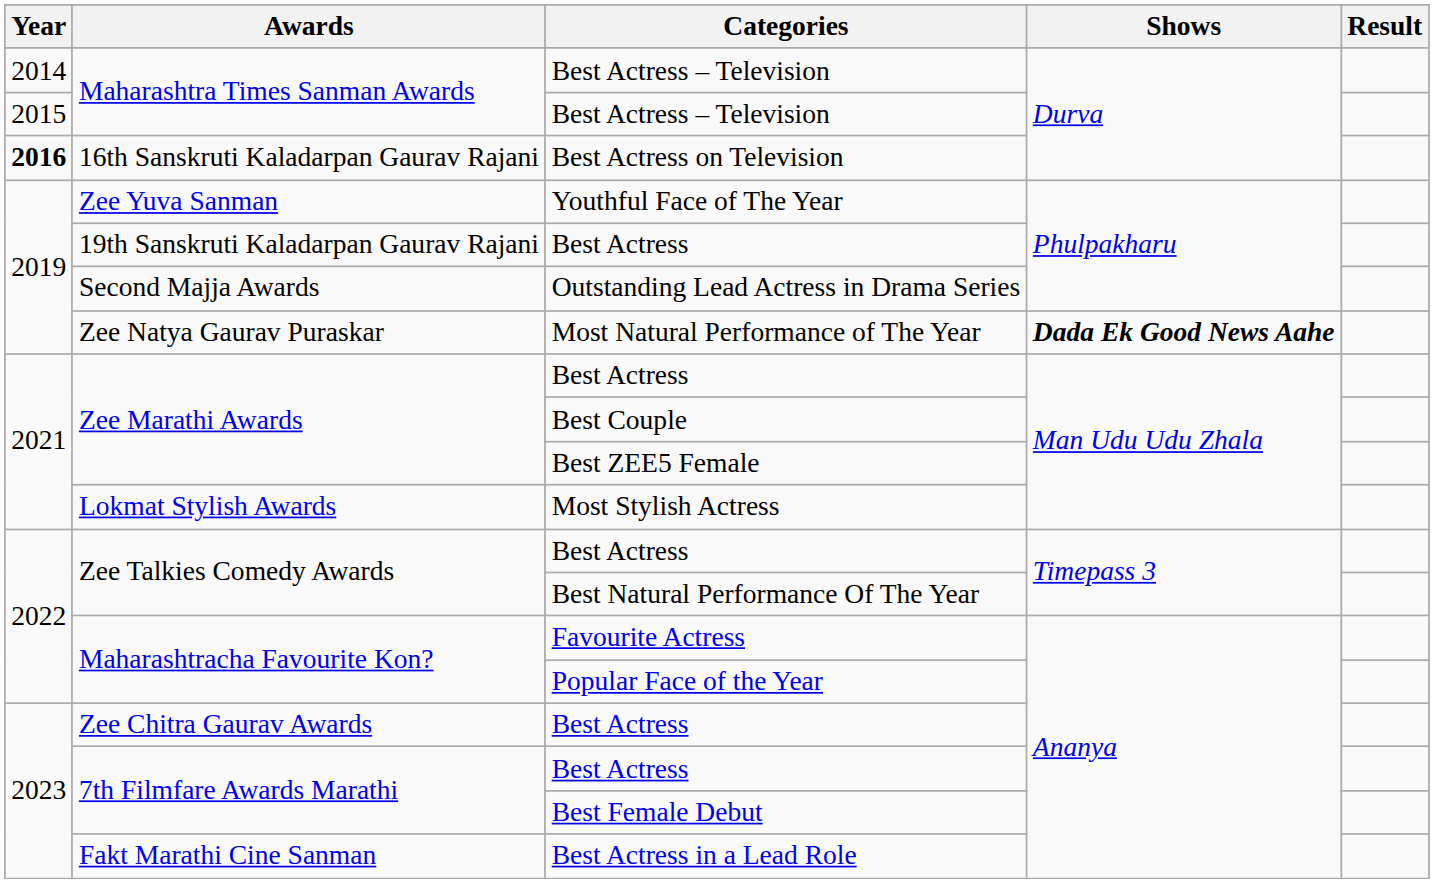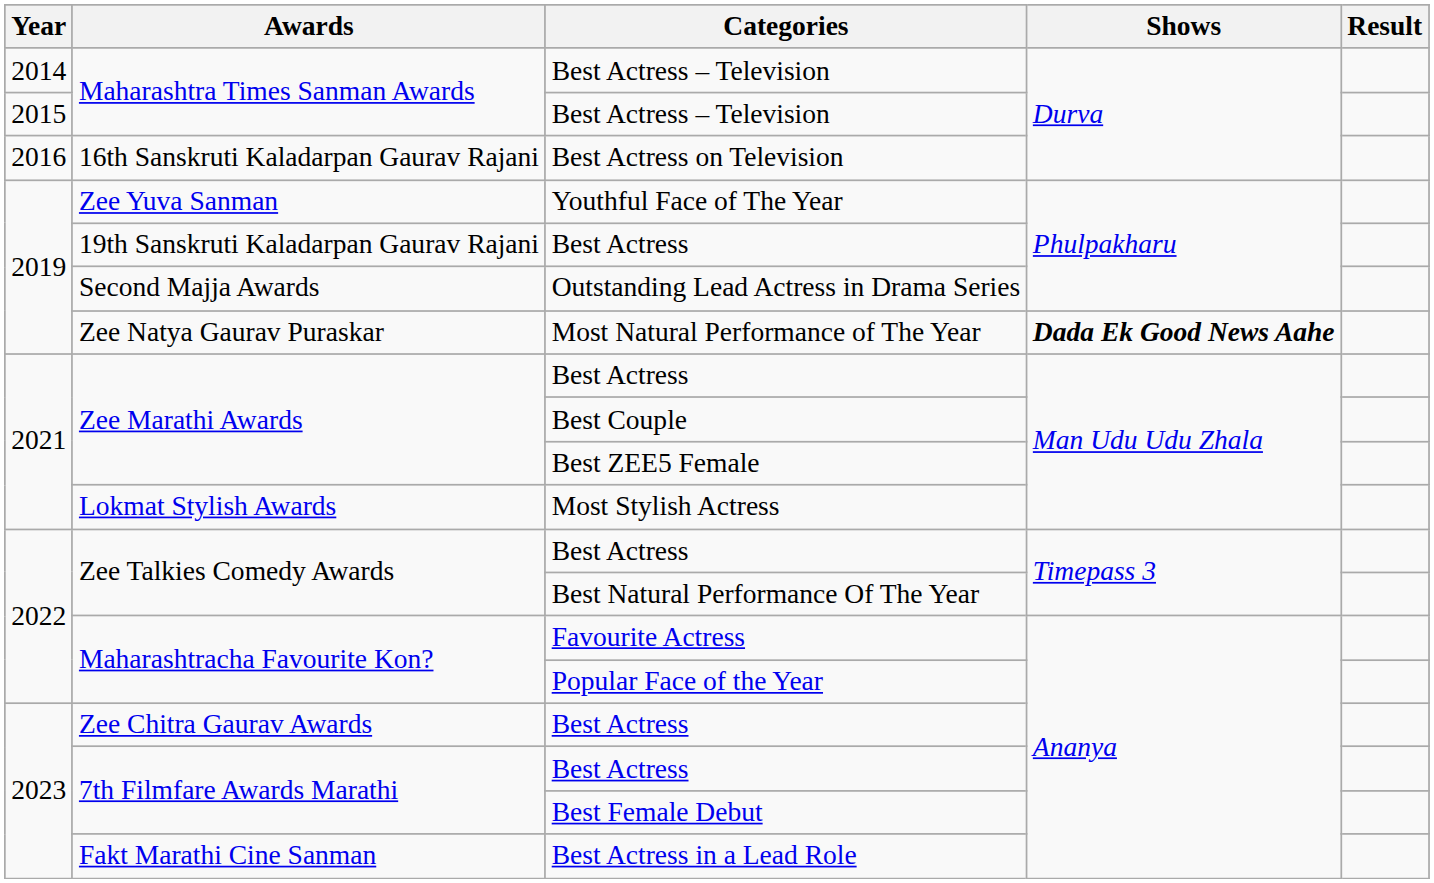(39, 157) bold -> (39, 157) normal
